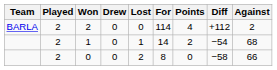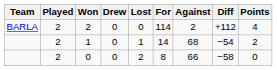columns swapped: (252, 12) <-> (190, 12)
